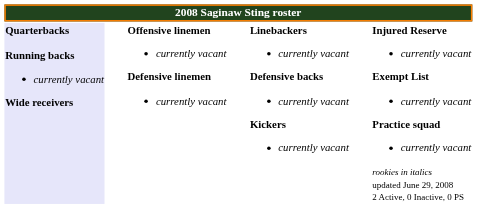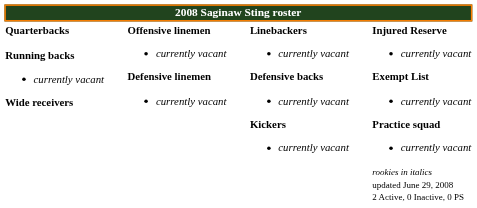(55, 66) lavender background -> (55, 66) no background
